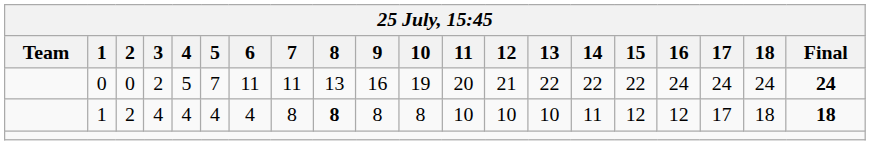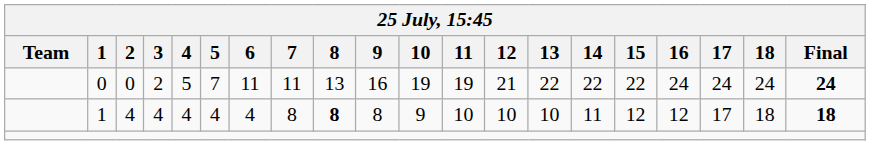(463, 83) 20 -> (463, 83) 19
(130, 114) 2 -> (130, 114) 4
(420, 114) 8 -> (420, 114) 9
